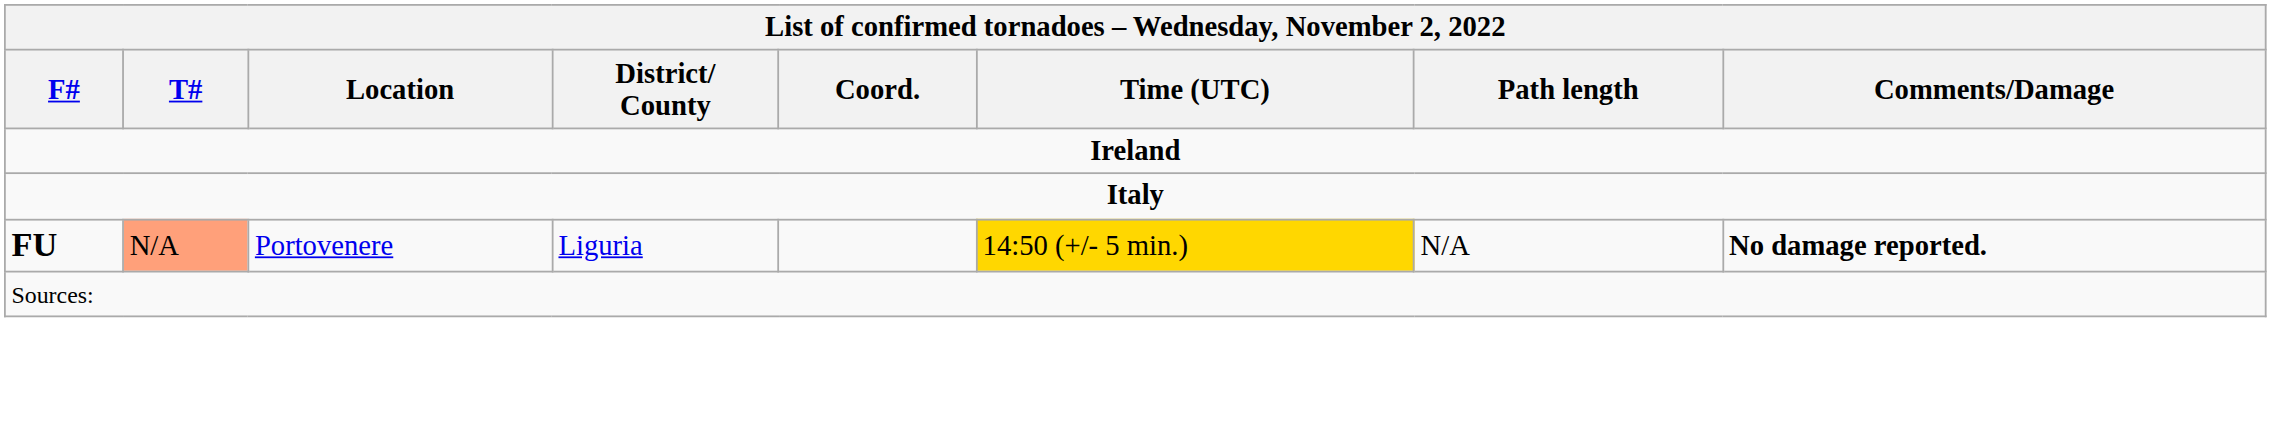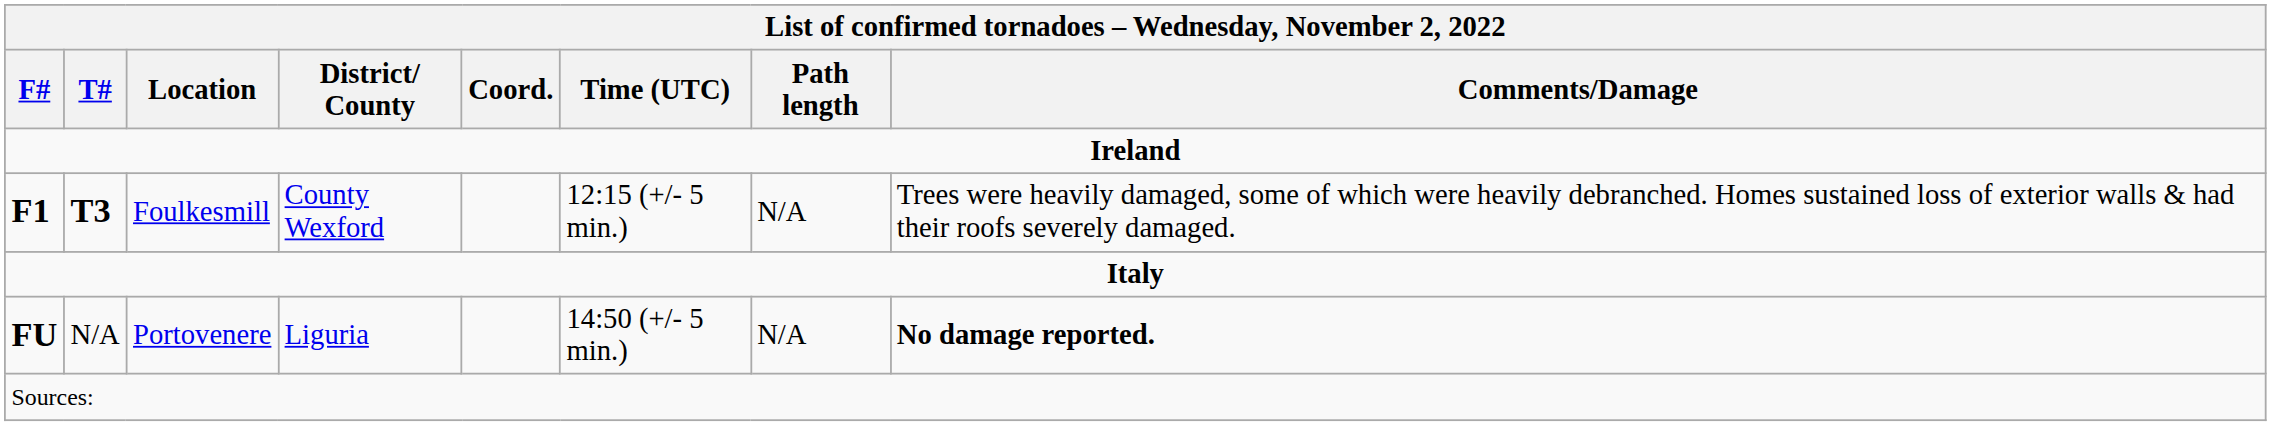+ row: (31, 211)
(154, 244) lightsalmon background -> (95, 334) no background
(1085, 244) gold background -> (635, 334) no background
